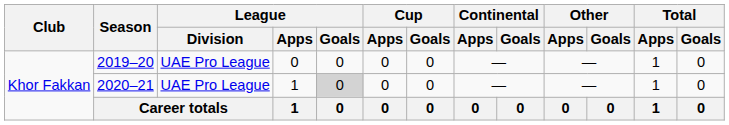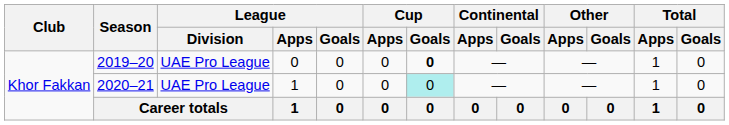(430, 62) normal -> (430, 62) bold
(340, 85) lightgrey background -> (340, 85) no background
(430, 85) no background -> (430, 85) paleturquoise background
